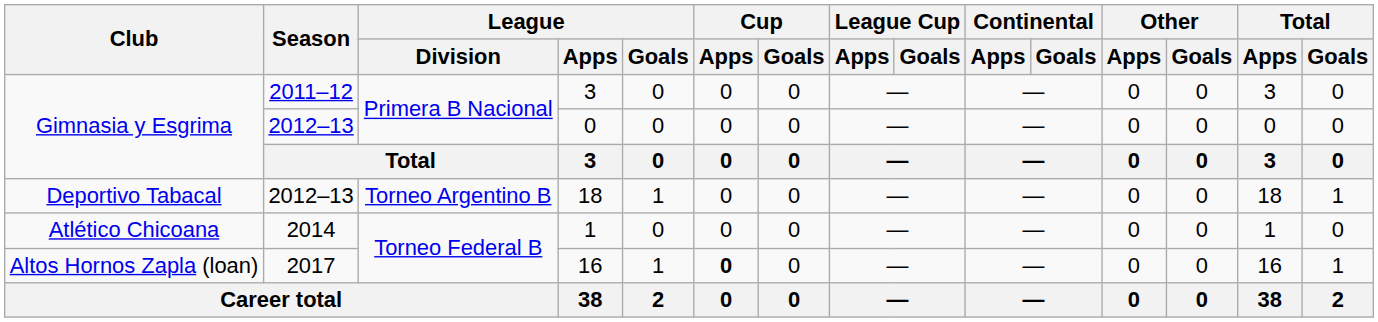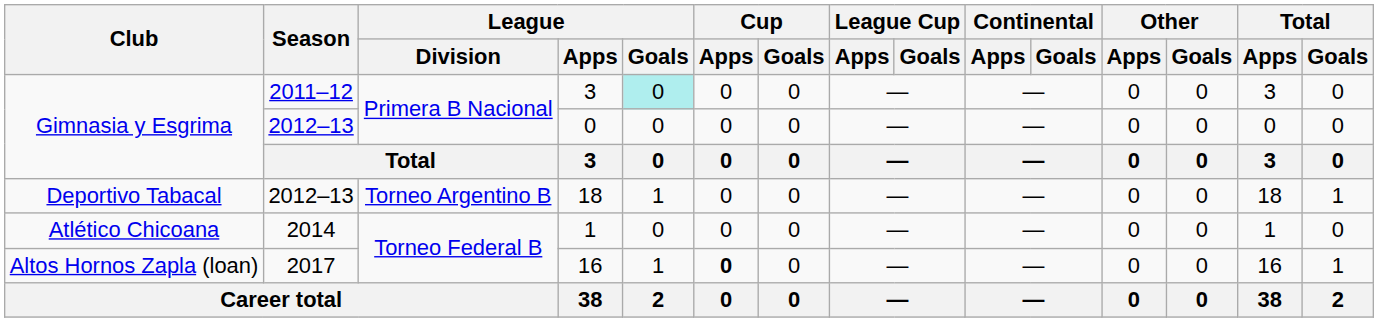(658, 91) no background -> (658, 91) paleturquoise background
